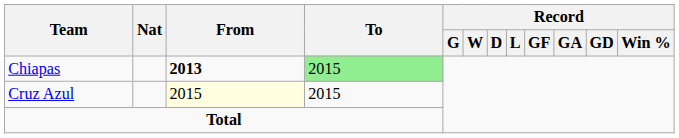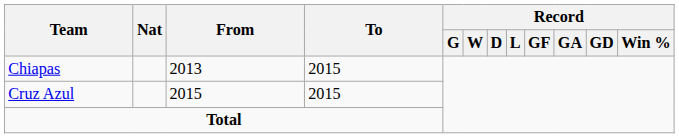(186, 68) bold -> (186, 68) normal
(324, 68) lightgreen background -> (324, 68) no background
(186, 94) lightyellow background -> (186, 94) no background
